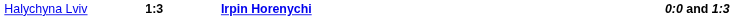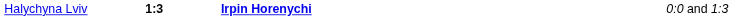(697, 9) bold -> (697, 9) normal
